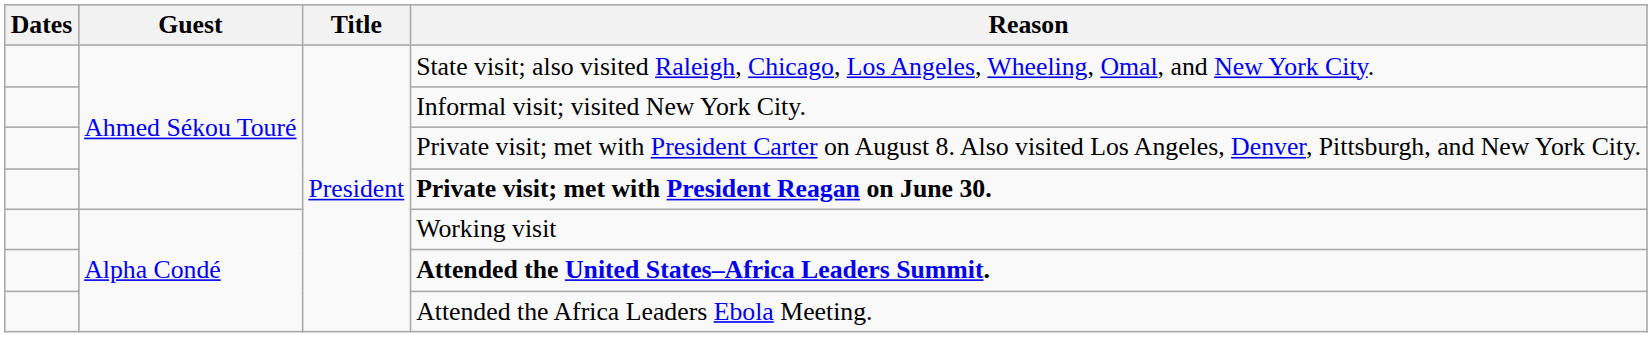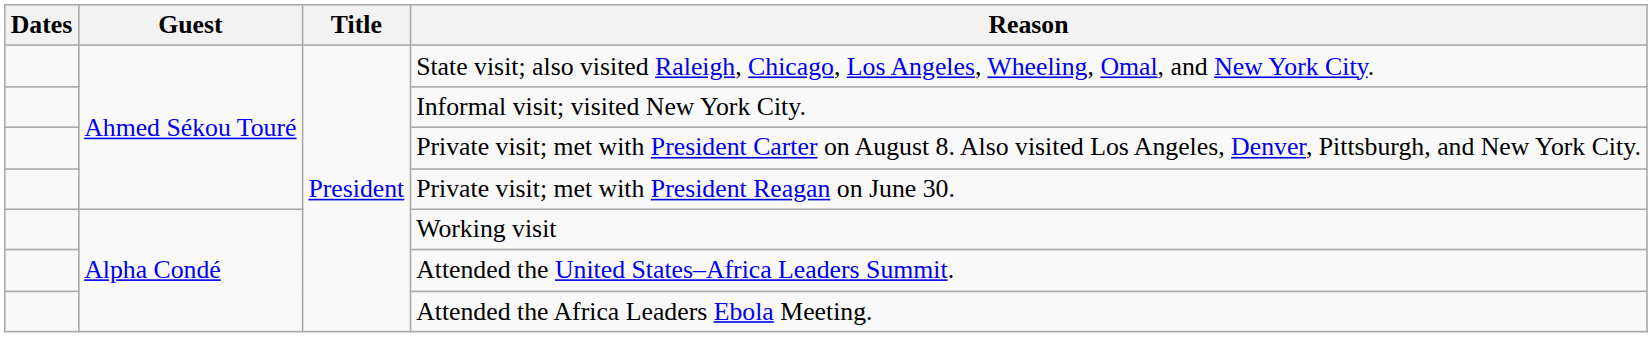(704, 188) bold -> (686, 188) normal
(703, 270) bold -> (685, 270) normal
